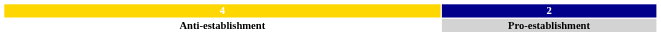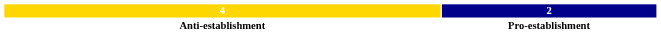(549, 25) lightgrey background -> (549, 25) no background
